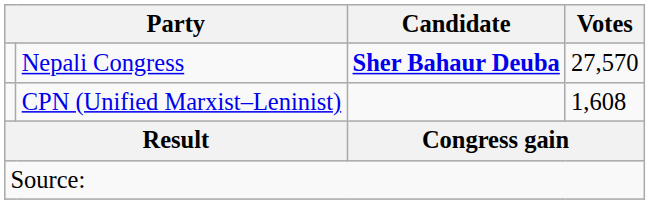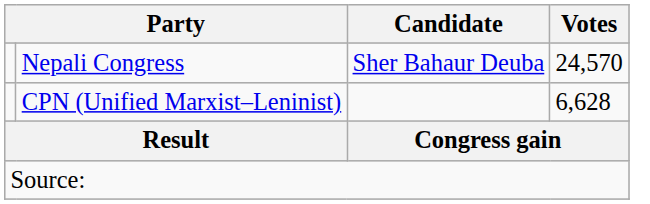(456, 62) bold -> (448, 62) normal
(605, 62) 27,570 -> (589, 62) 24,570
(599, 101) 1,608 -> (583, 101) 6,628
